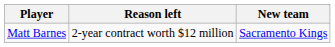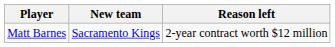columns swapped: (153, 14) <-> (283, 14)
